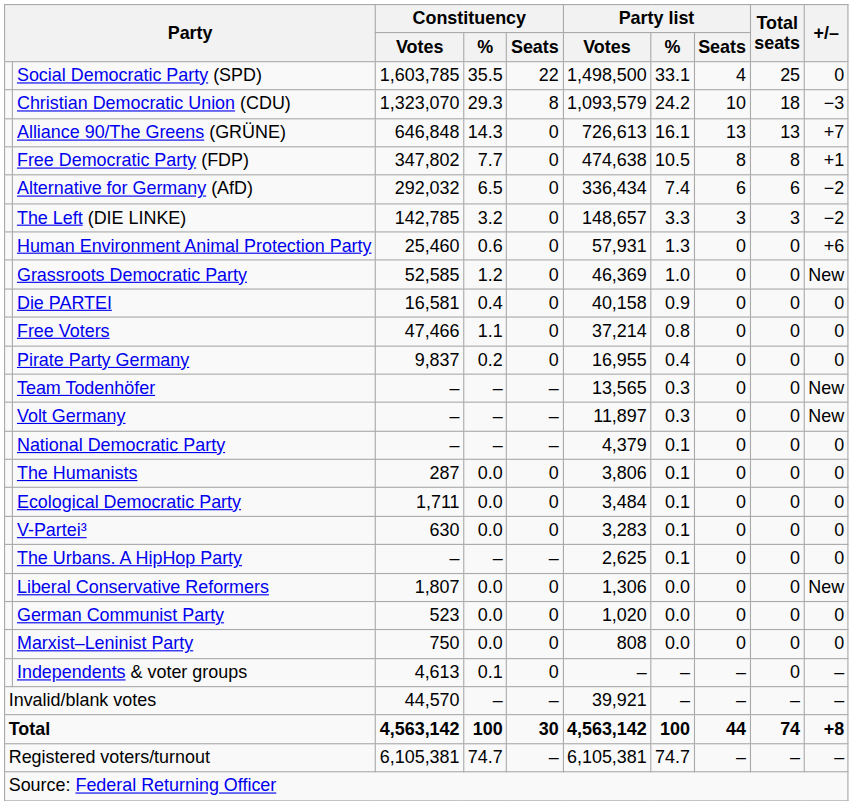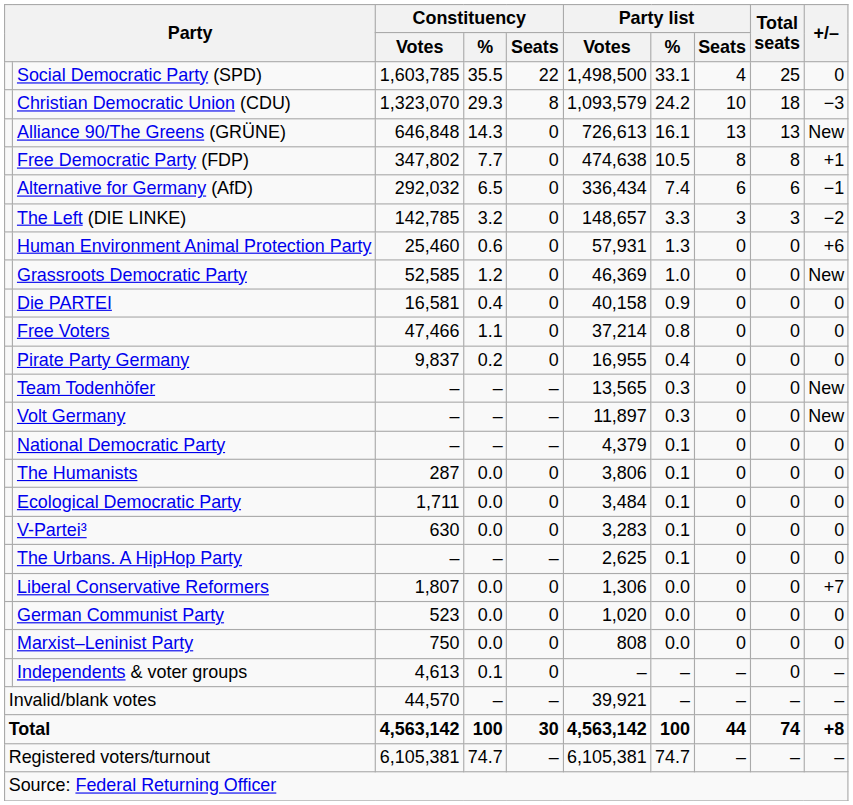(834, 132) +7 -> (826, 132) New
(834, 189) −2 -> (834, 189) −1
(826, 587) New -> (834, 587) +7
